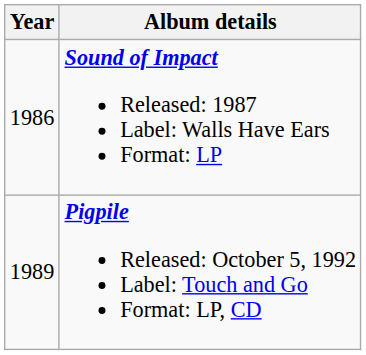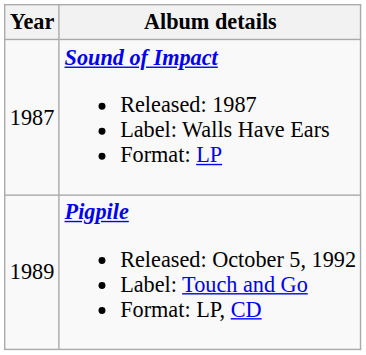(32, 117) 1986 -> (32, 117) 1987
